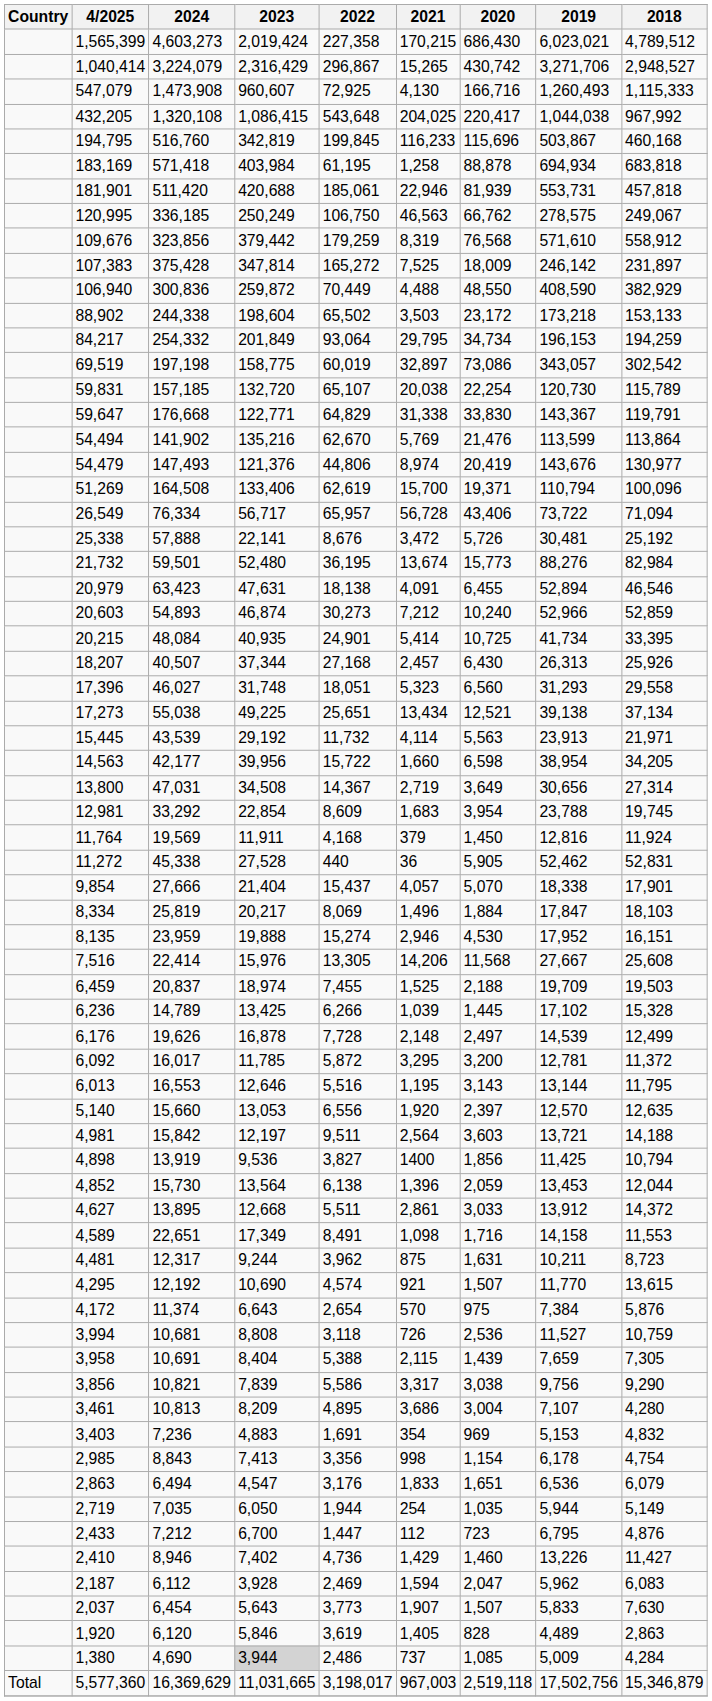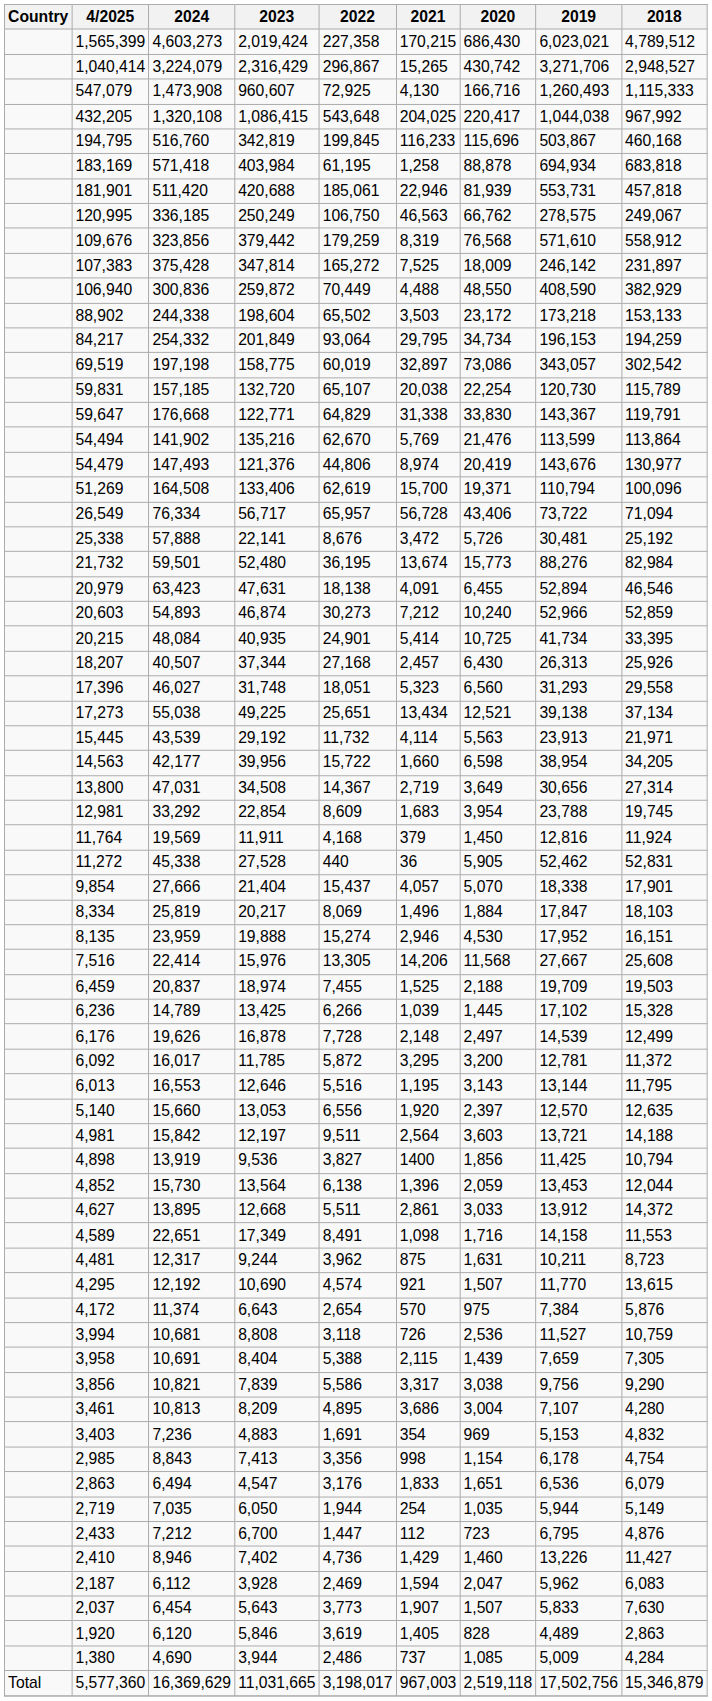(258, 1658) lightgrey background -> (258, 1658) no background
